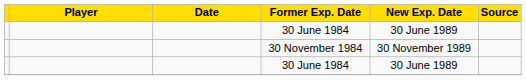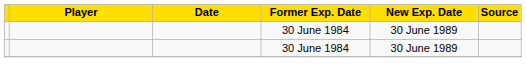- row: (7, 48)
